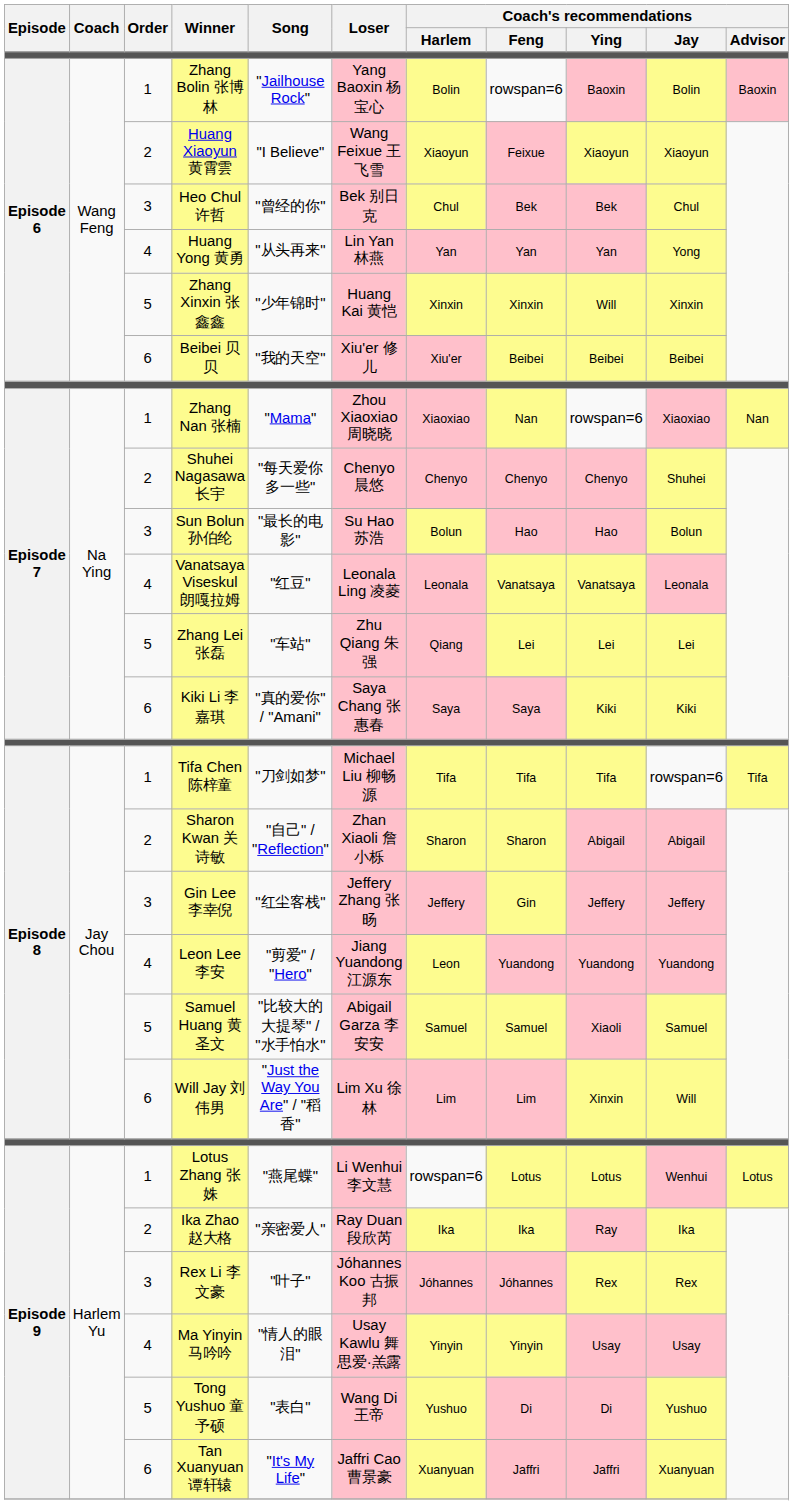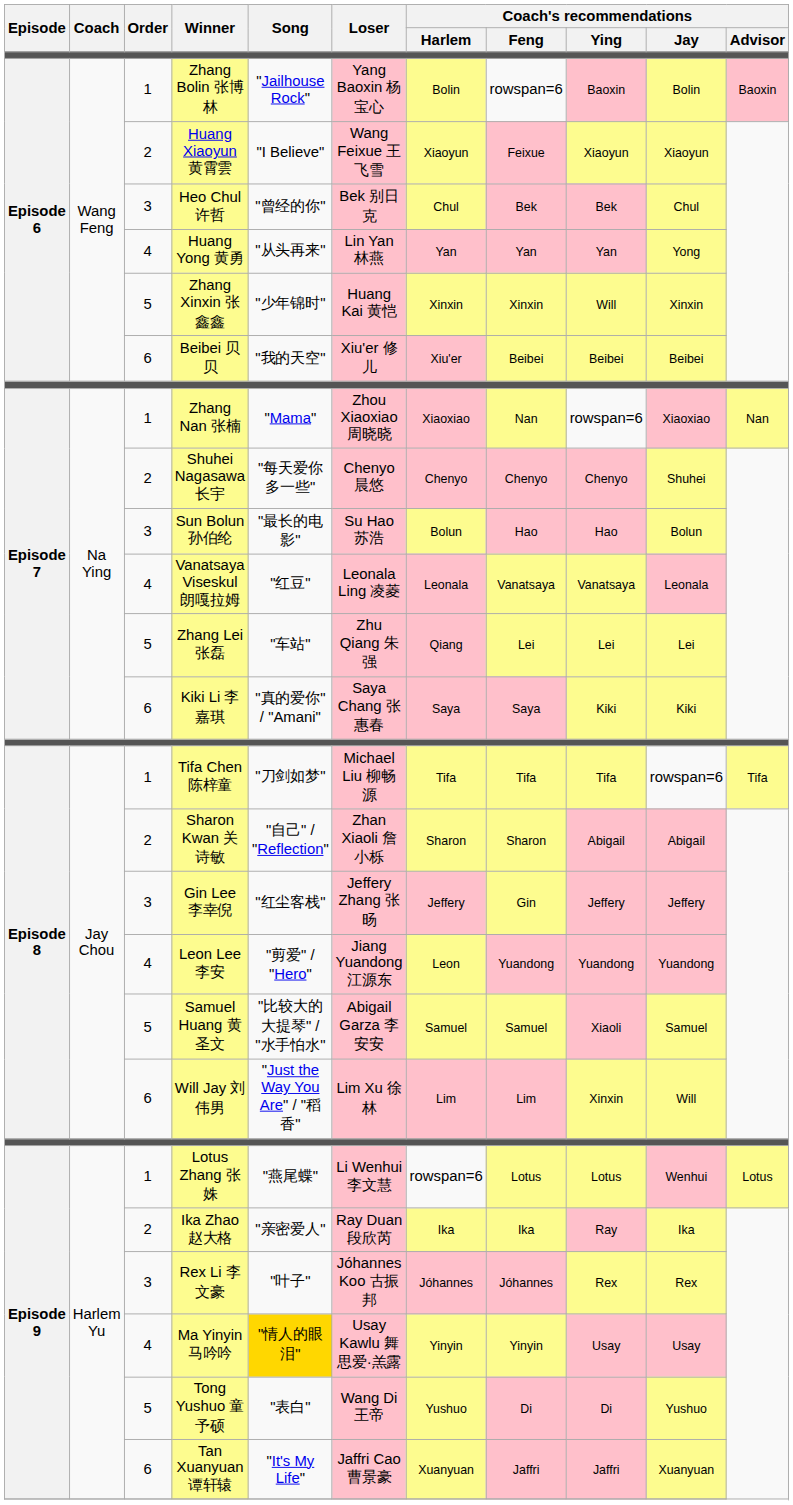(290, 1344) no background -> (290, 1344) gold background
